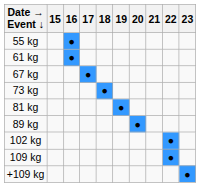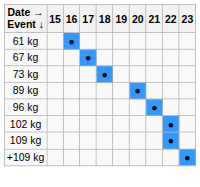- row: (26, 41)
- row: (26, 108)
+ row: (26, 108)
